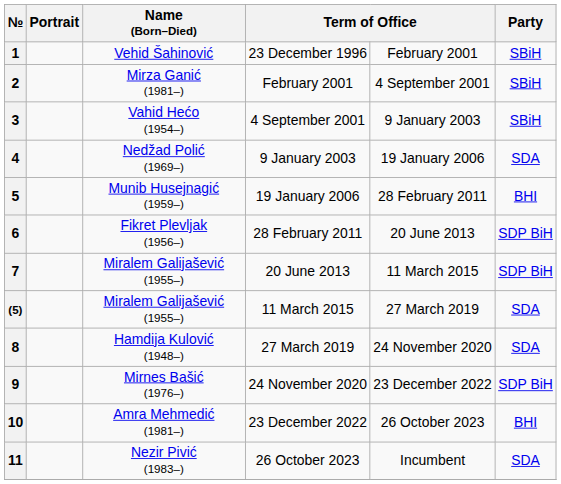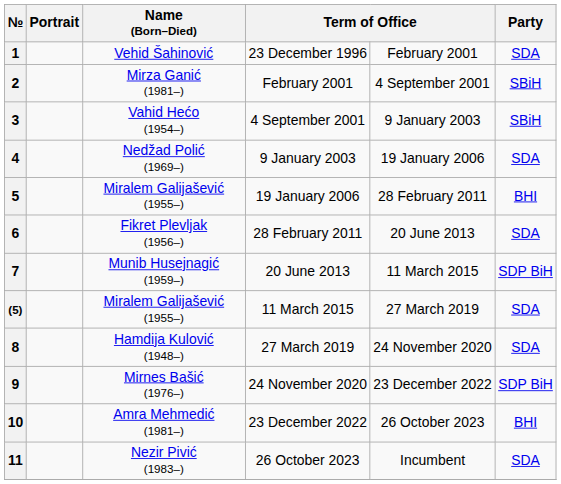(525, 53) SBiH -> (525, 53) SDA
(164, 196) Munib Husejnagić (1959–) -> (164, 196) Miralem Galijašević (1955–)
(525, 234) SDP BiH -> (525, 234) SDA
(164, 271) Miralem Galijašević (1955–) -> (164, 271) Munib Husejnagić (1959–)
